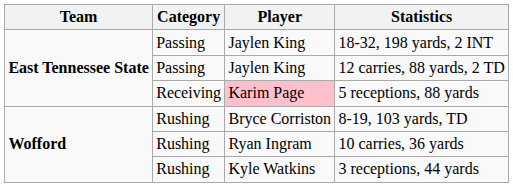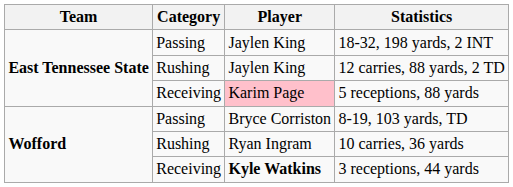(181, 67) Passing -> (183, 67) Rushing
(183, 118) Rushing -> (181, 118) Passing
(183, 169) Rushing -> (189, 169) Receiving
(272, 169) normal -> (275, 169) bold
